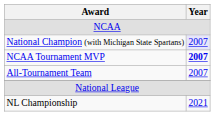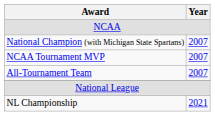(198, 42) lavender background -> (198, 42) no background
(198, 57) bold -> (198, 57) normal
